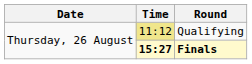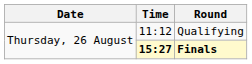(155, 31) khaki background -> (155, 31) no background
